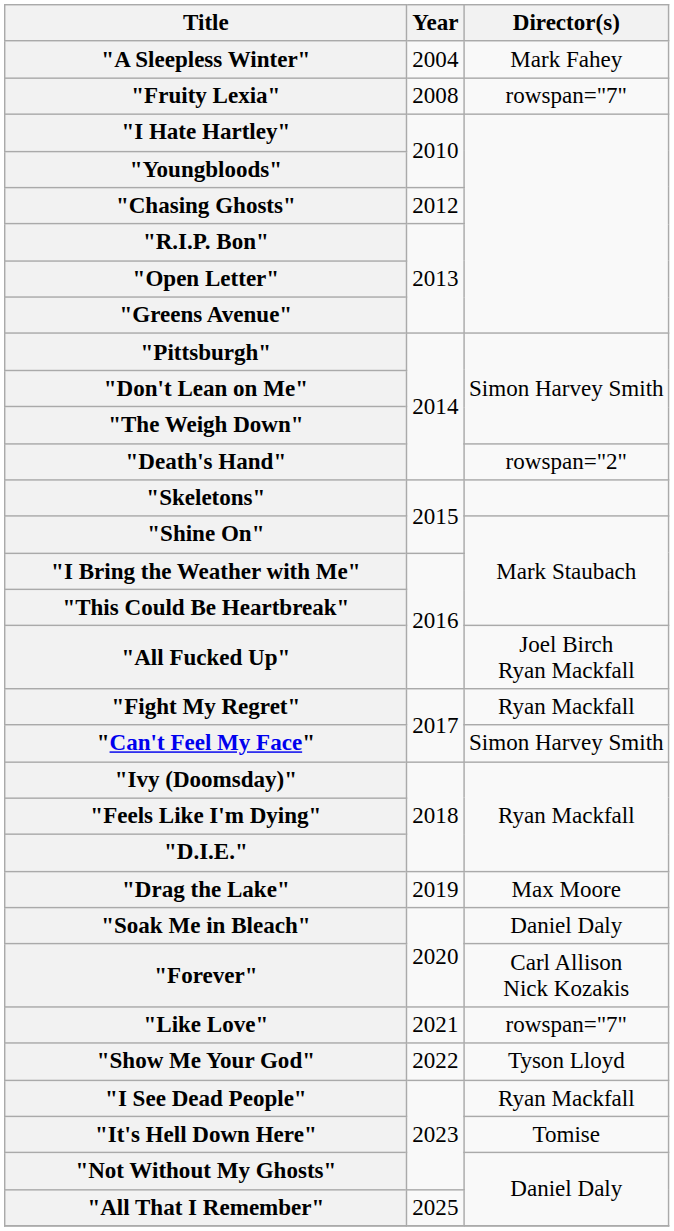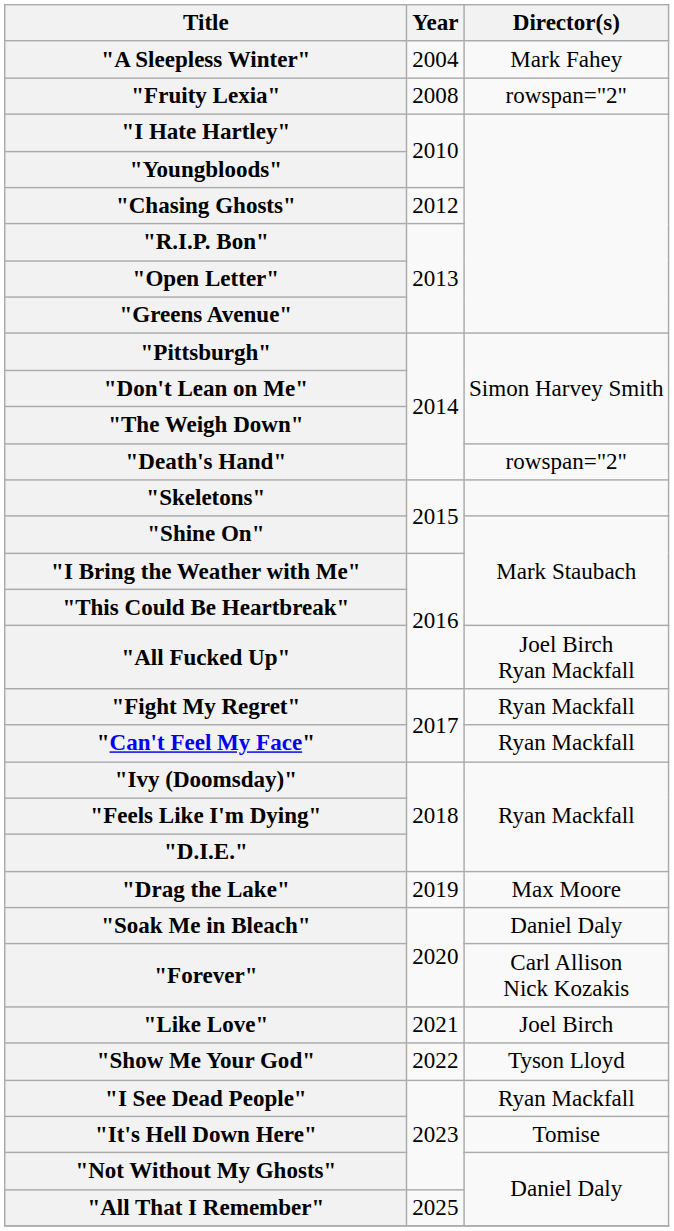(566, 95) rowspan="7" -> (566, 95) rowspan="2"
(566, 742) Simon Harvey Smith -> (566, 742) Ryan Mackfall
(566, 1024) rowspan="7" -> (566, 1024) Joel Birch
